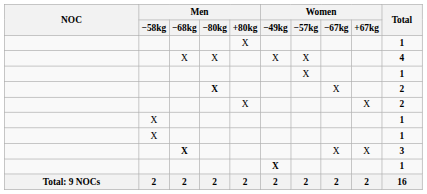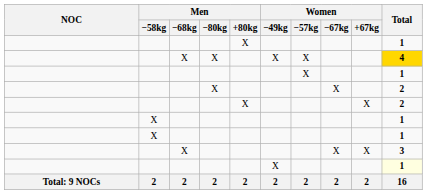(402, 58) no background -> (402, 58) gold background
(215, 89) bold -> (215, 89) normal
(184, 151) bold -> (184, 151) normal
(275, 166) bold -> (275, 166) normal
(402, 166) no background -> (402, 166) lightyellow background
